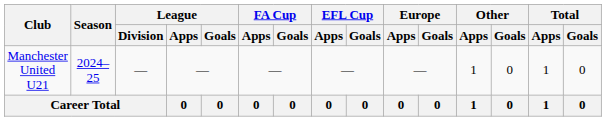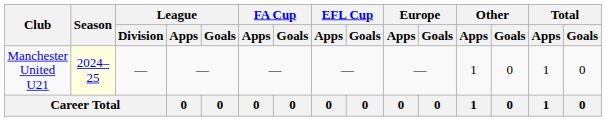(93, 70) no background -> (93, 70) lightyellow background
